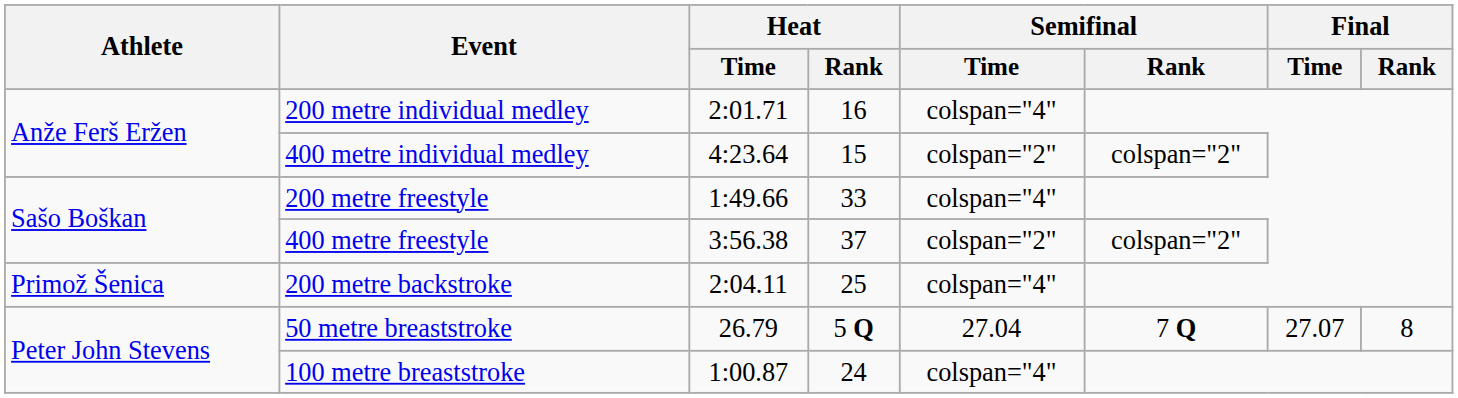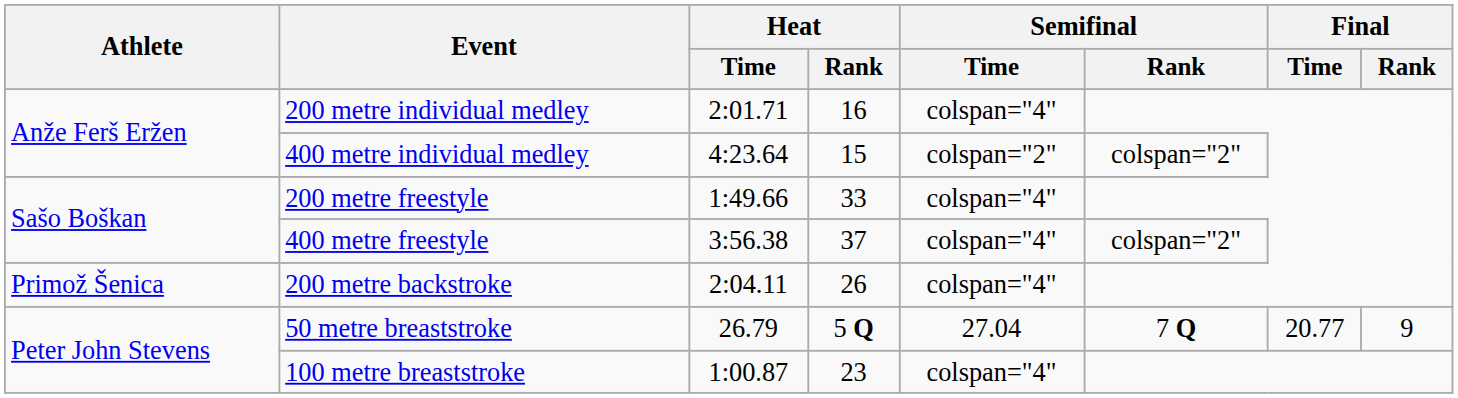(991, 241) colspan="2" -> (991, 241) colspan="4"
(854, 285) 25 -> (854, 285) 26
(1315, 328) 27.07 -> (1315, 328) 20.77
(1407, 328) 8 -> (1407, 328) 9
(854, 371) 24 -> (854, 371) 23
